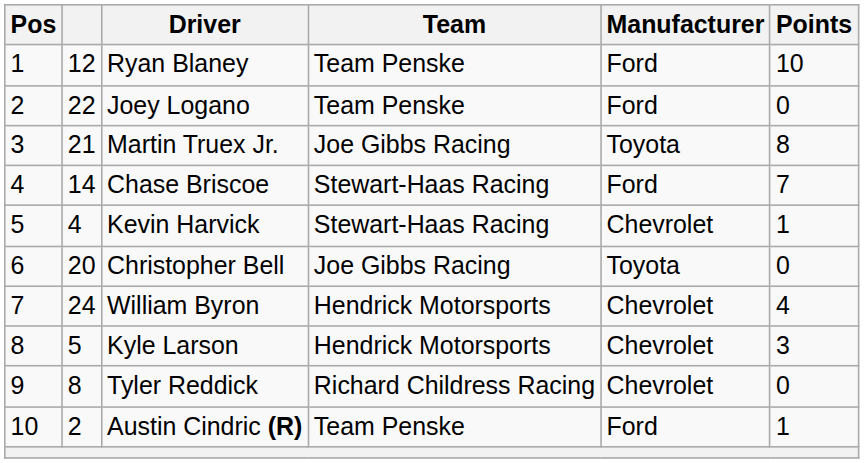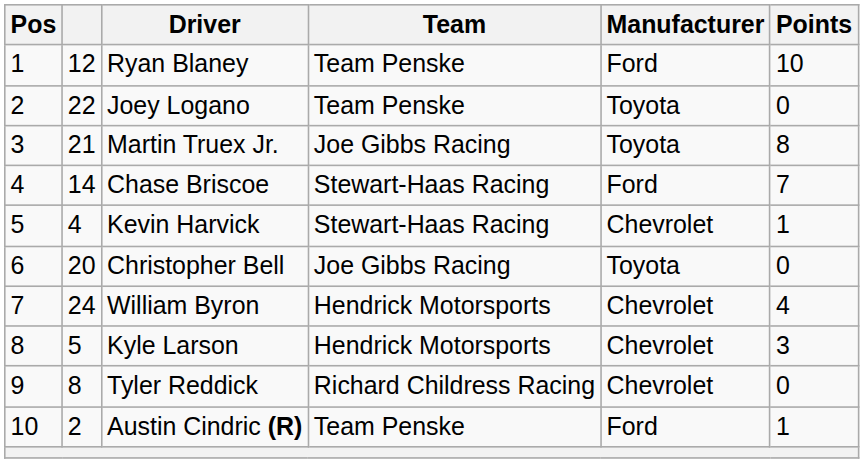(632, 104) Ford -> (643, 104) Toyota
